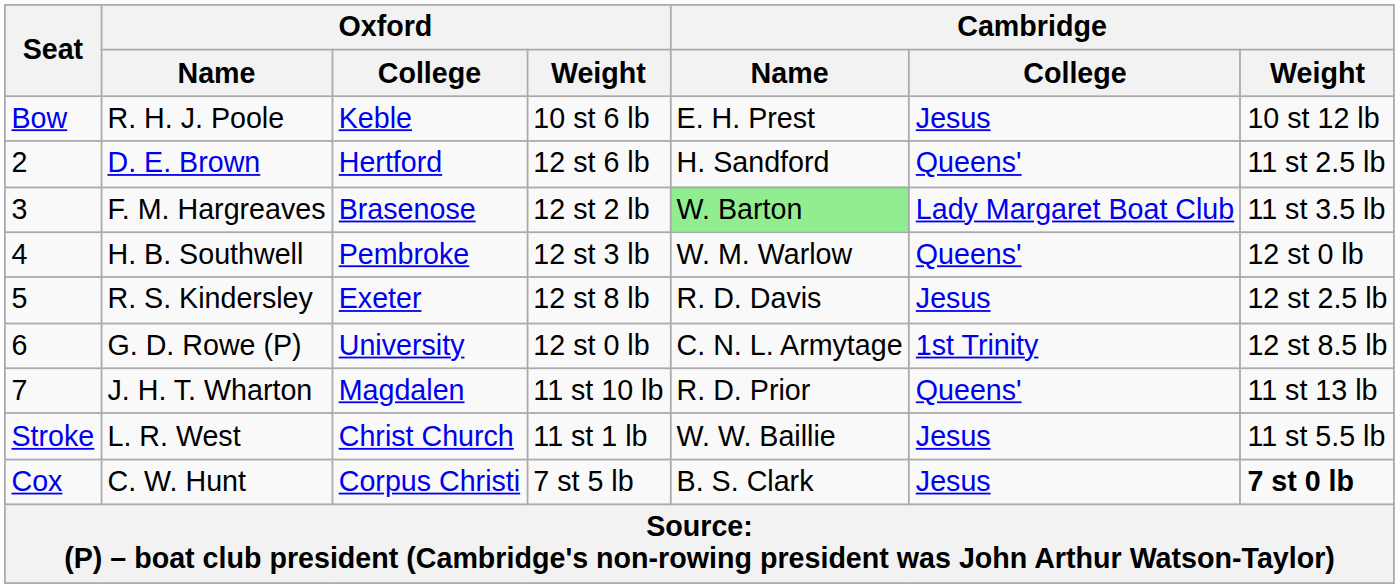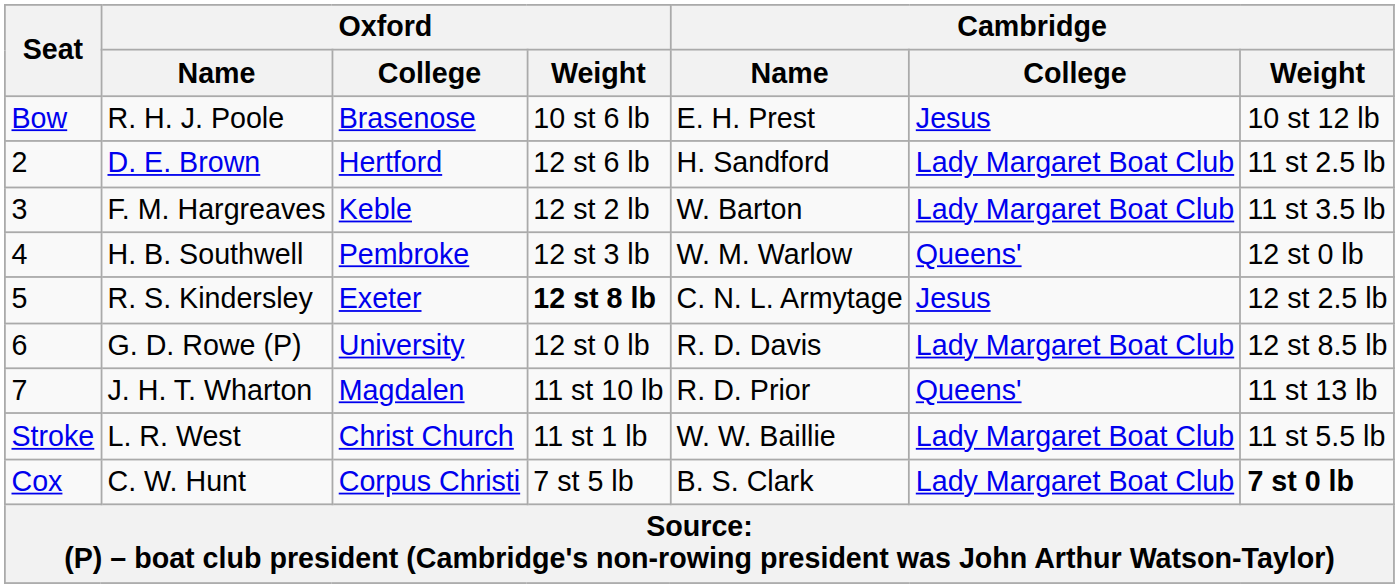(375, 118) Keble -> (407, 118) Brasenose
(969, 163) Queens' -> (1075, 163) Lady Margaret Boat Club
(407, 208) Brasenose -> (375, 208) Keble
(739, 208) lightgreen background -> (739, 208) no background
(591, 299) normal -> (595, 299) bold
(749, 299) R. D. Davis -> (790, 299) C. N. L. Armytage
(790, 345) C. N. L. Armytage -> (749, 345) R. D. Davis
(977, 345) 1st Trinity -> (1075, 345) Lady Margaret Boat Club
(953, 436) Jesus -> (1075, 436) Lady Margaret Boat Club
(953, 481) Jesus -> (1075, 481) Lady Margaret Boat Club
